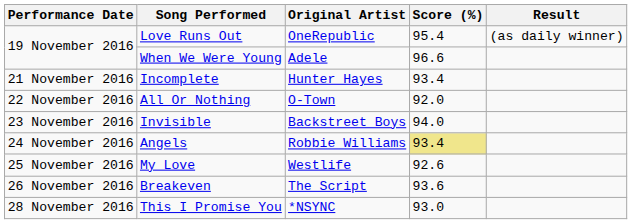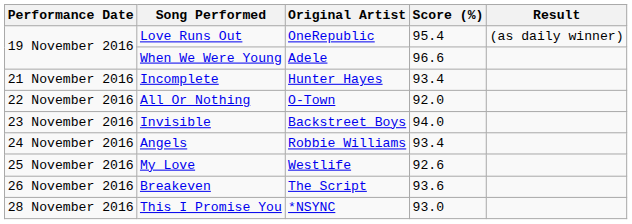(428, 144) khaki background -> (428, 144) no background
